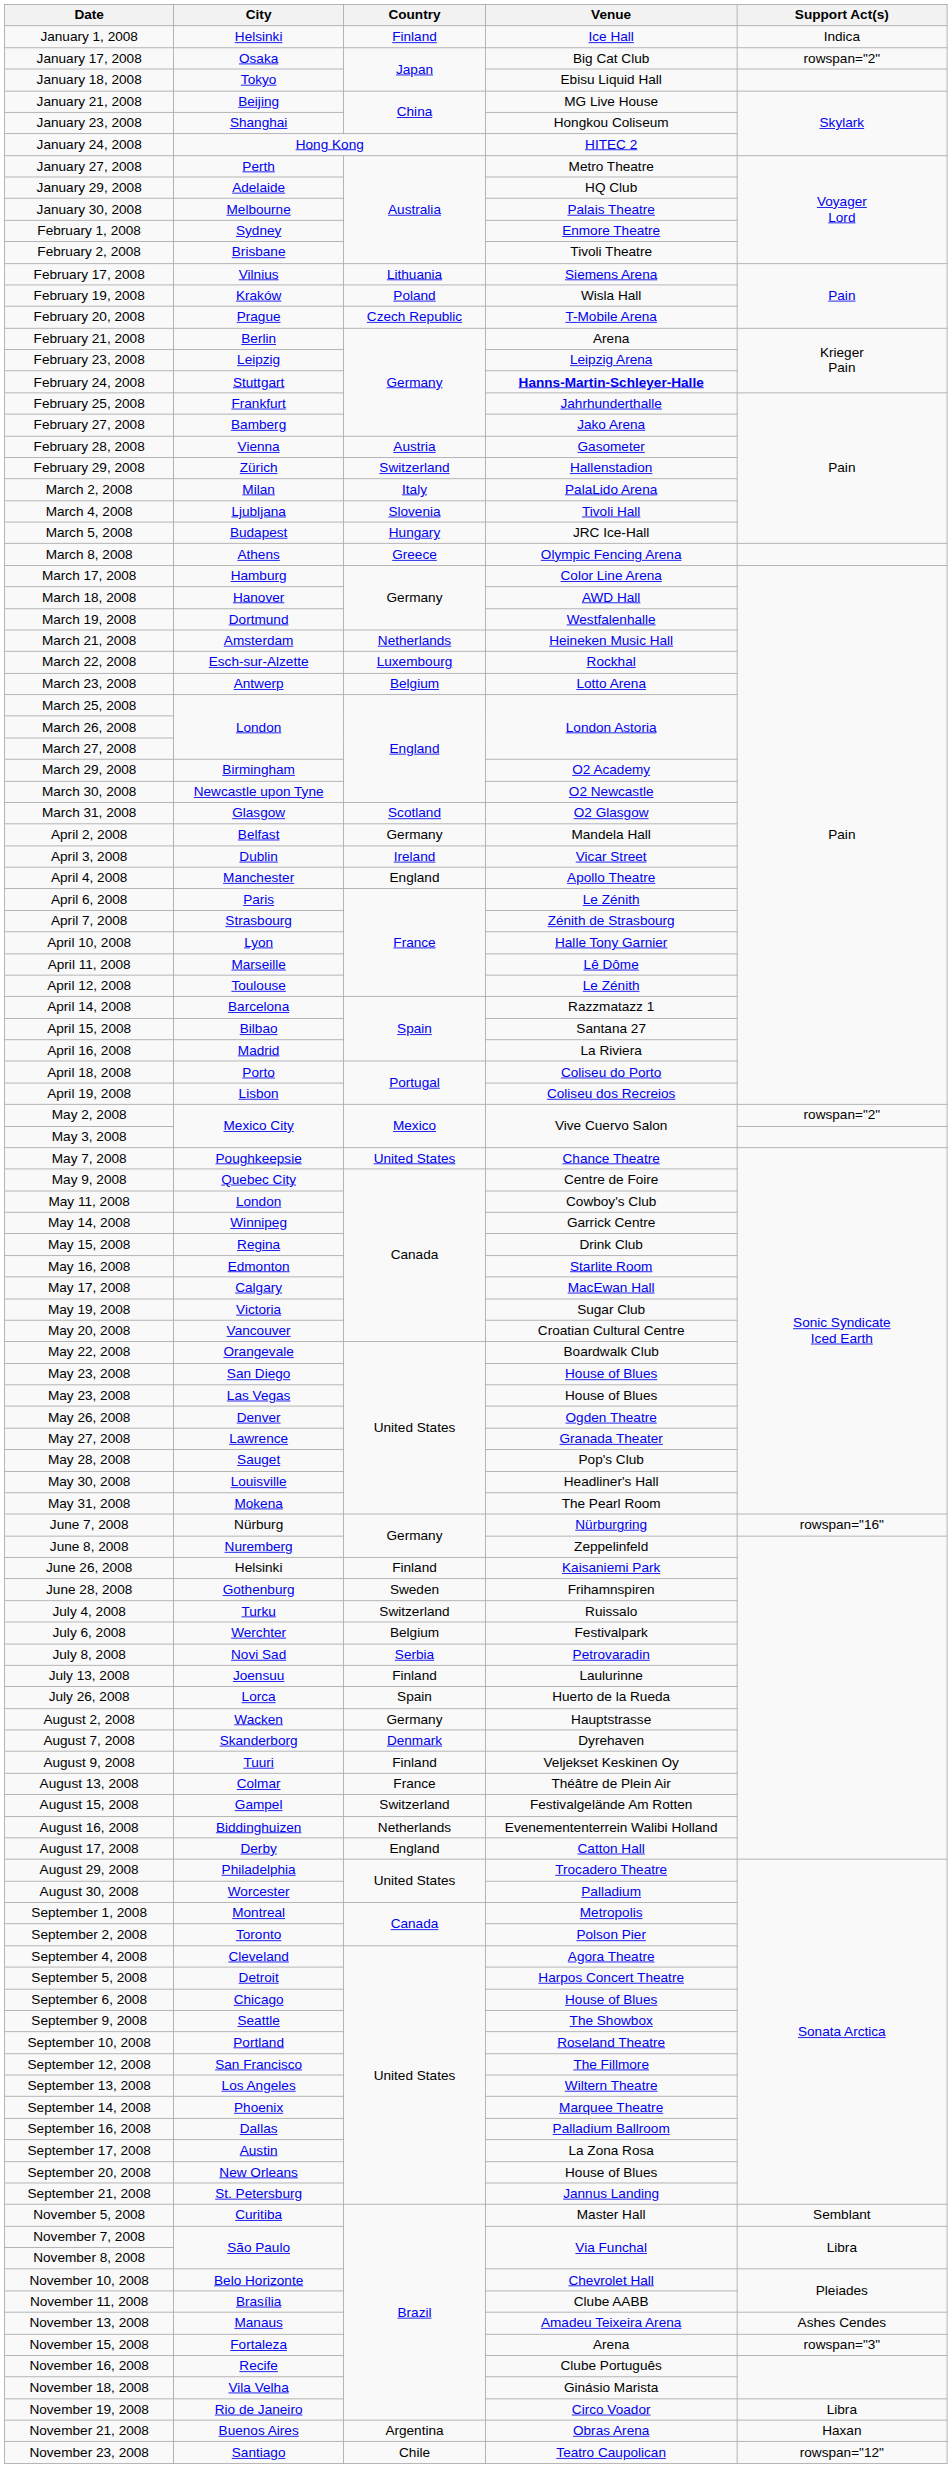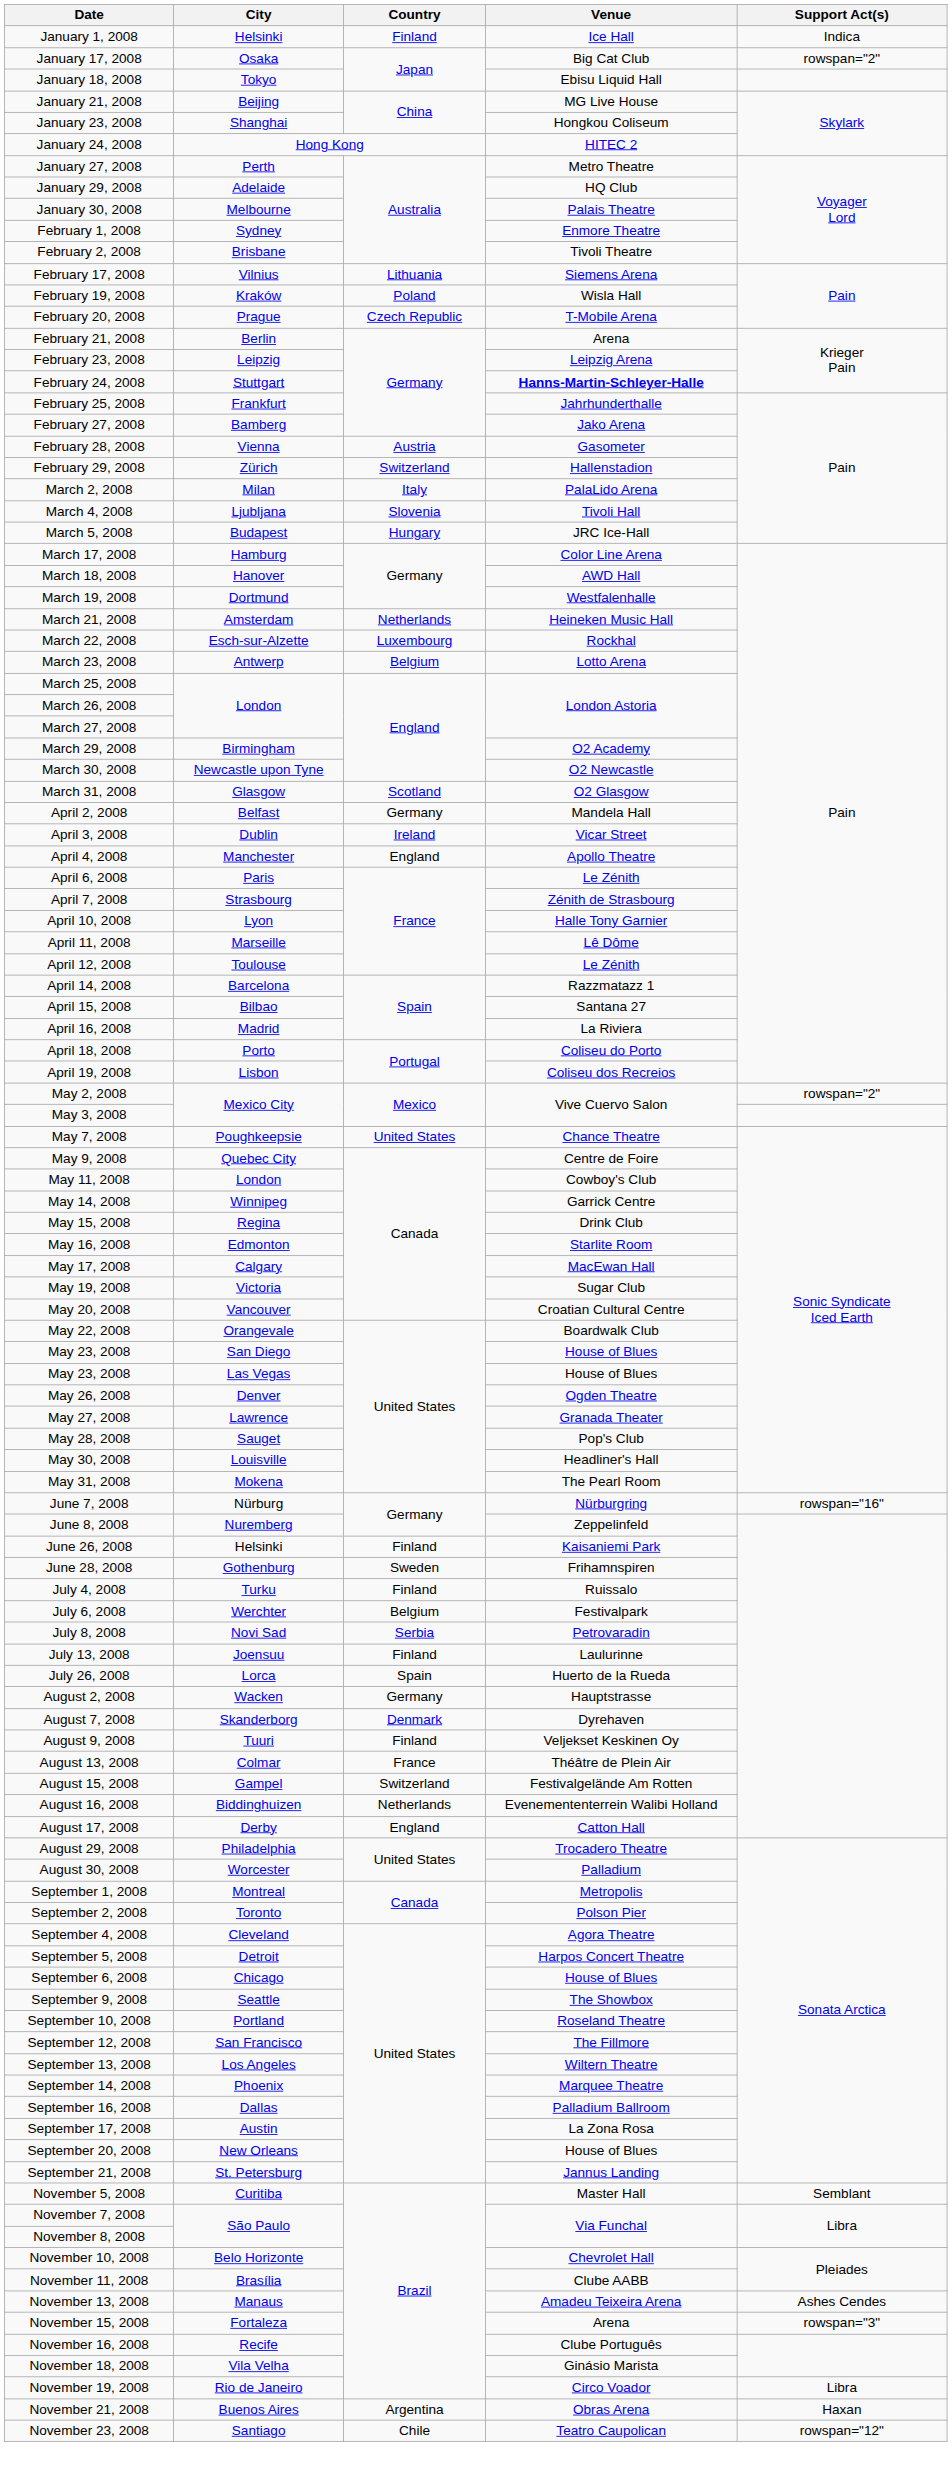- row: (89, 554)
(414, 1611) Switzerland -> (414, 1589) Finland
